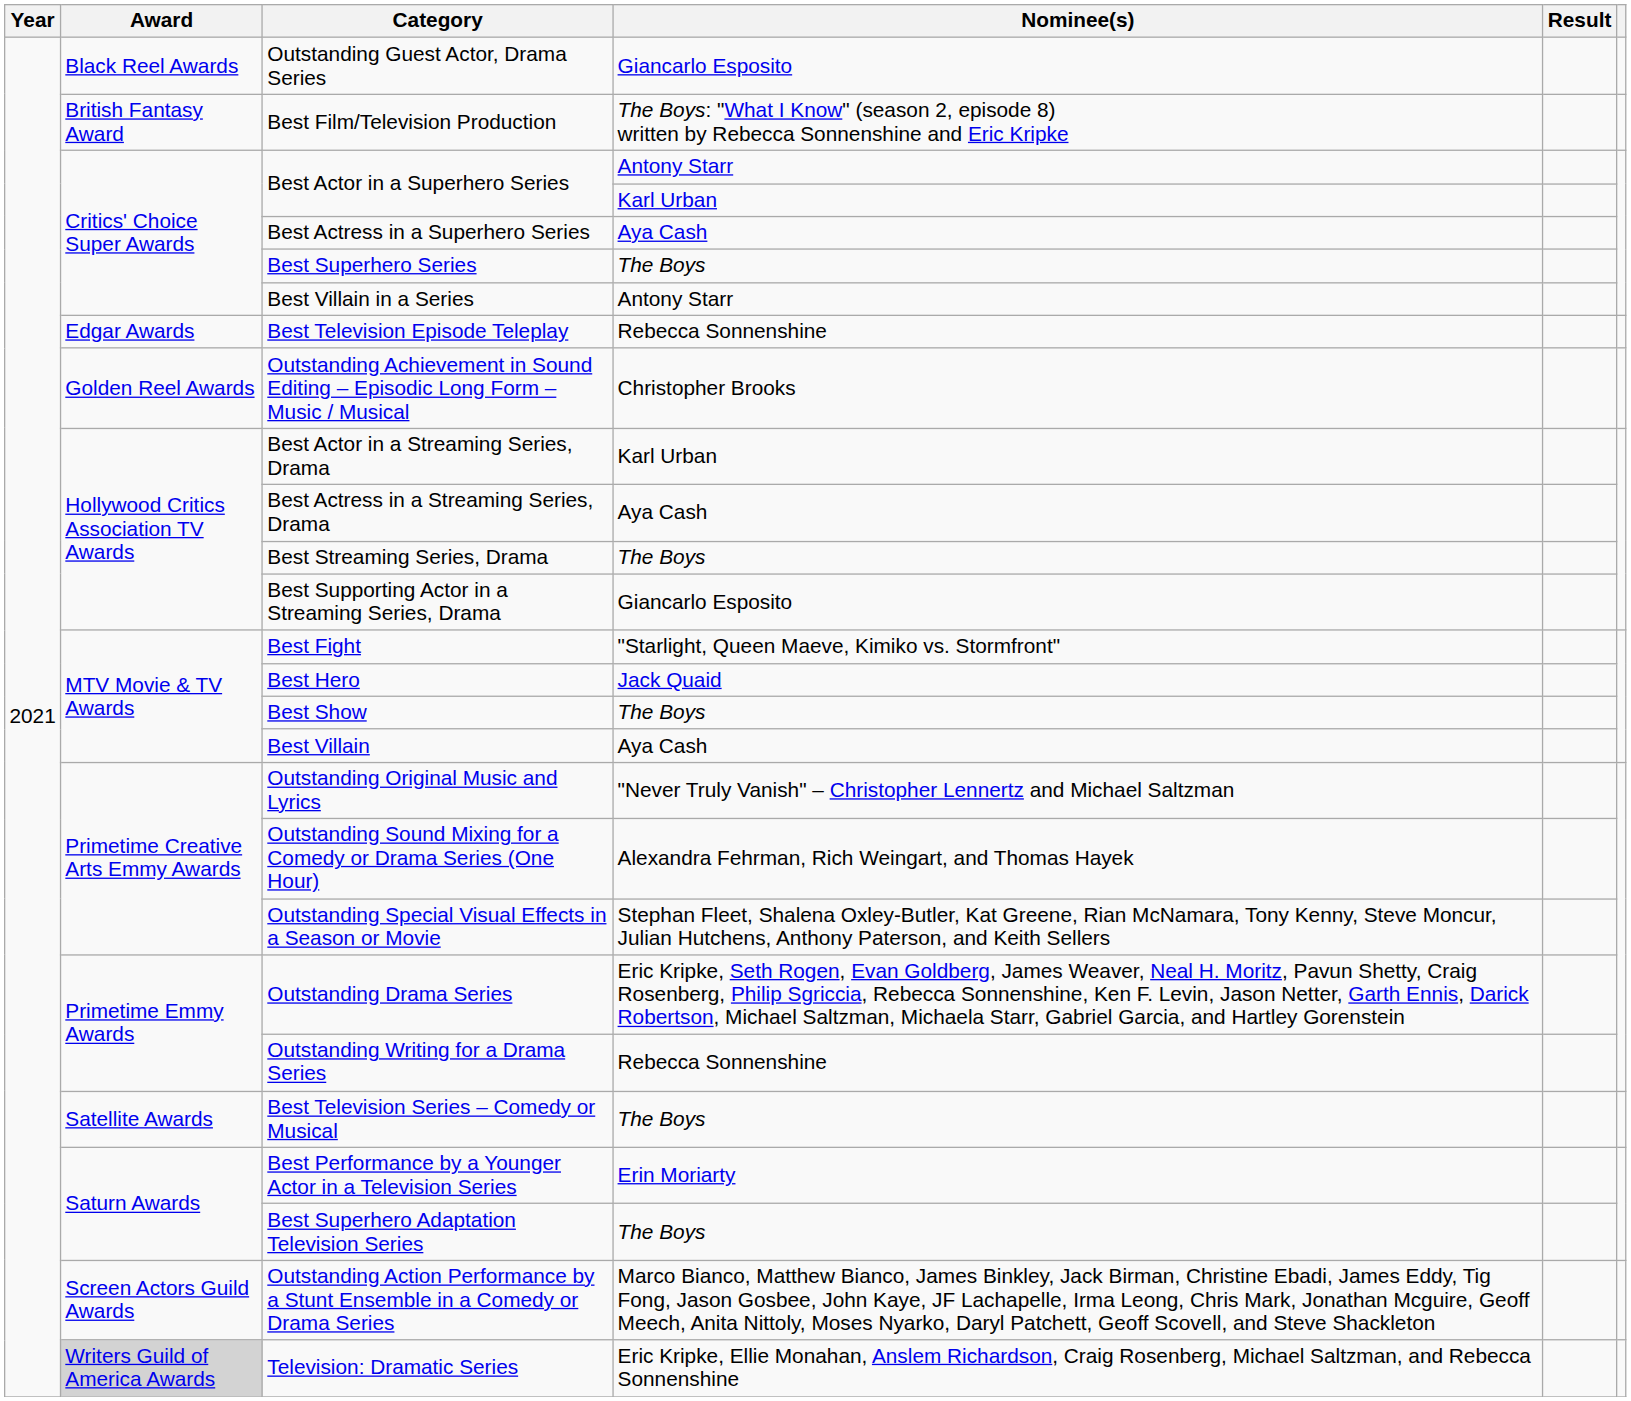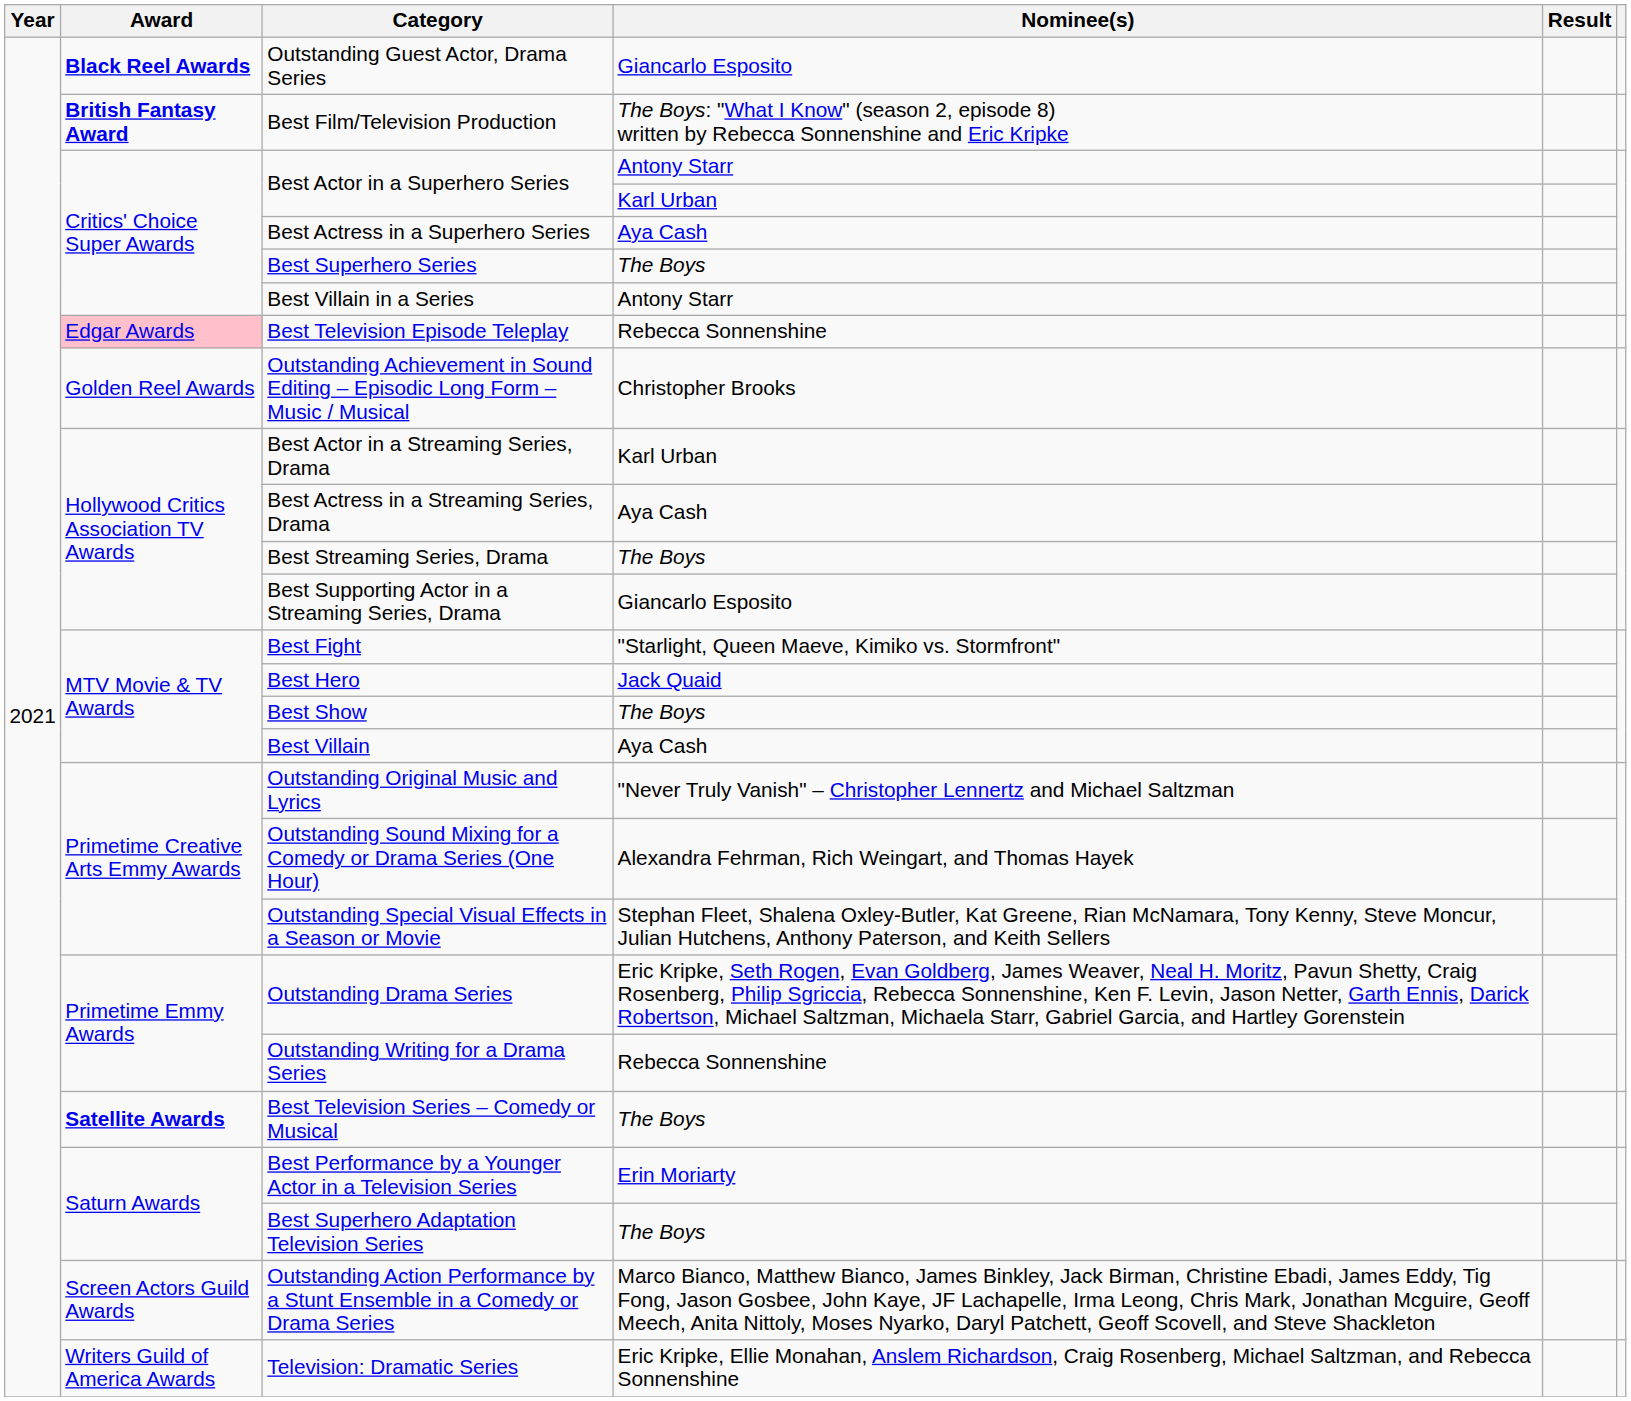(152, 65) normal -> (158, 65) bold
(134, 122) normal -> (140, 122) bold
(130, 331) no background -> (130, 331) pink background
(139, 1119) normal -> (145, 1119) bold
(140, 1367) lightgrey background -> (140, 1367) no background
